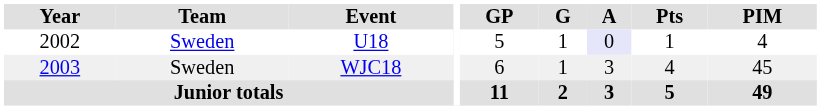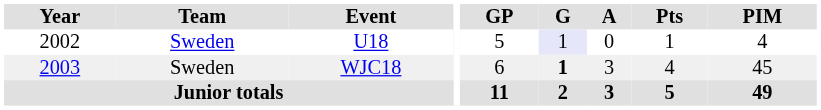(563, 41) no background -> (563, 41) lavender background
(609, 41) lavender background -> (609, 41) no background
(563, 67) normal -> (563, 67) bold
